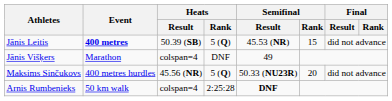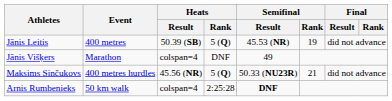(107, 42) bold -> (106, 42) normal
(312, 42) 15 -> (312, 42) 19
(312, 73) 20 -> (312, 73) 21
